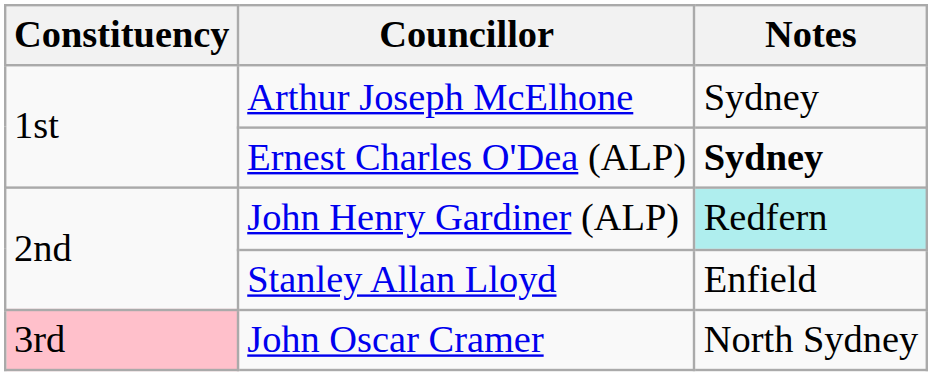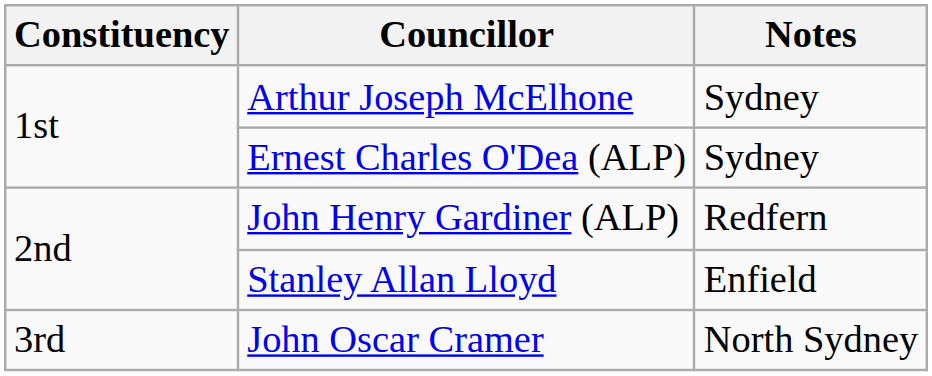(764, 156) bold -> (761, 156) normal
(766, 217) paleturquoise background -> (766, 217) no background
(40, 339) pink background -> (40, 339) no background
